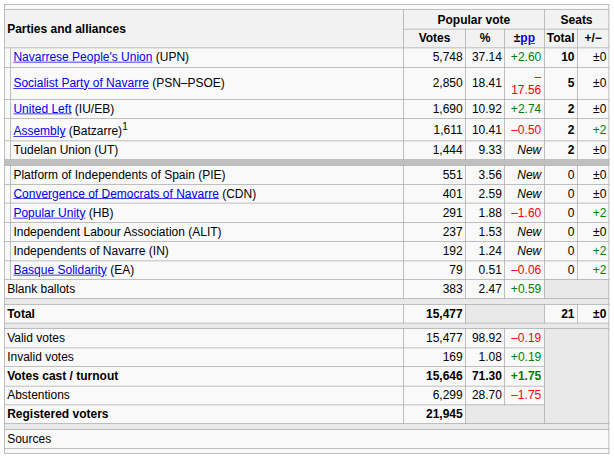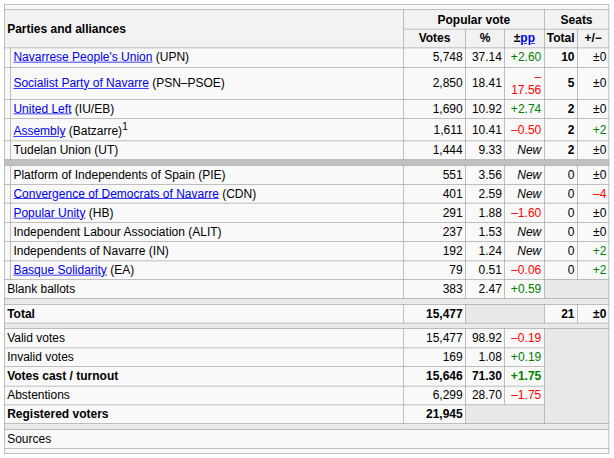(600, 194) ±0 -> (600, 194) –4
(599, 213) +2 -> (600, 213) ±0
